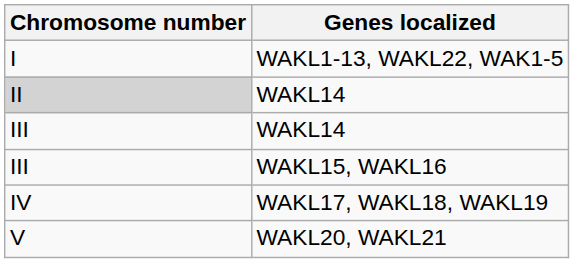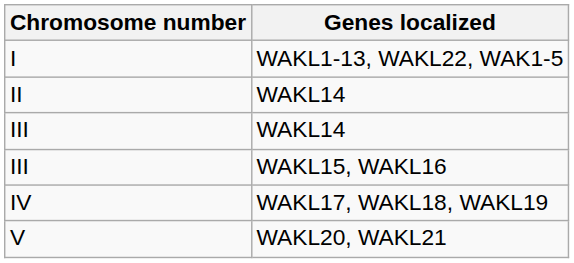(16, 94) lightgrey background -> (16, 94) no background
